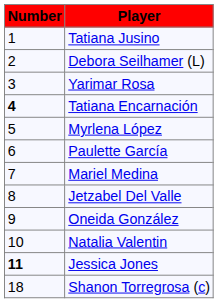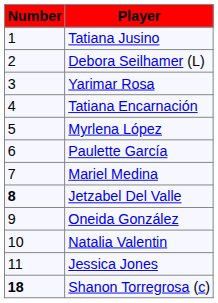(12, 106) bold -> (12, 106) normal
(12, 196) normal -> (12, 196) bold
(15, 264) bold -> (15, 264) normal
(16, 286) normal -> (16, 286) bold
